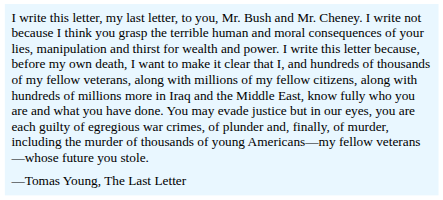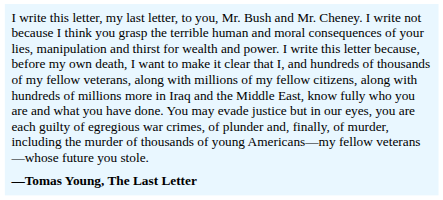(99, 181) normal -> (104, 181) bold
